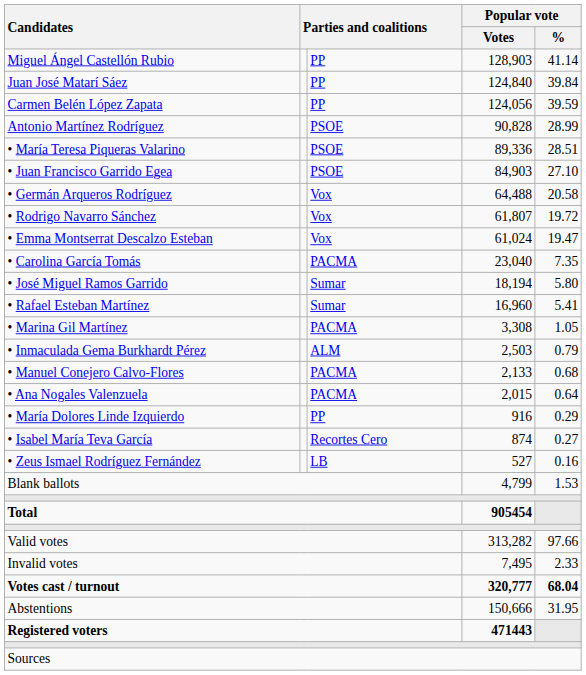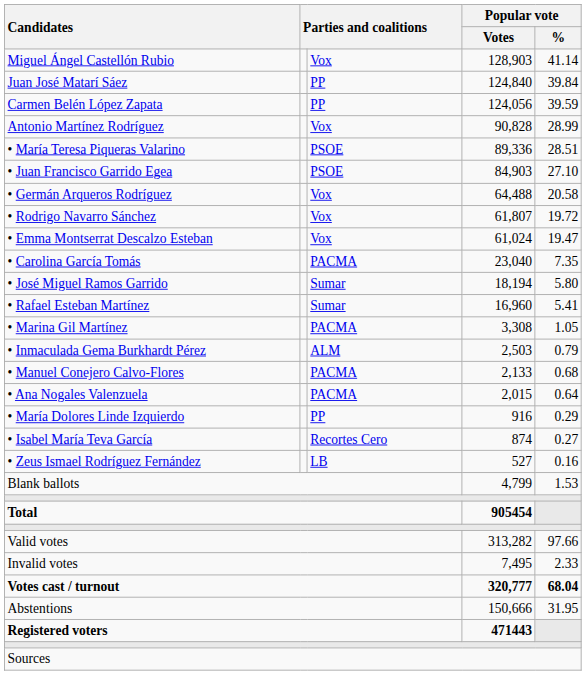(318, 60) PP -> (321, 60) Vox
(327, 127) PSOE -> (321, 127) Vox
